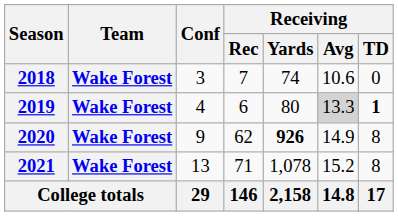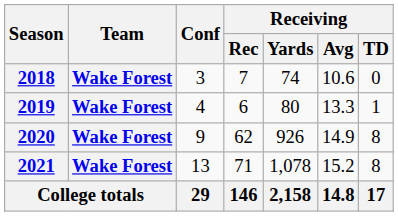(338, 107) lightgrey background -> (338, 107) no background
(376, 107) bold -> (376, 107) normal
(290, 136) bold -> (290, 136) normal
